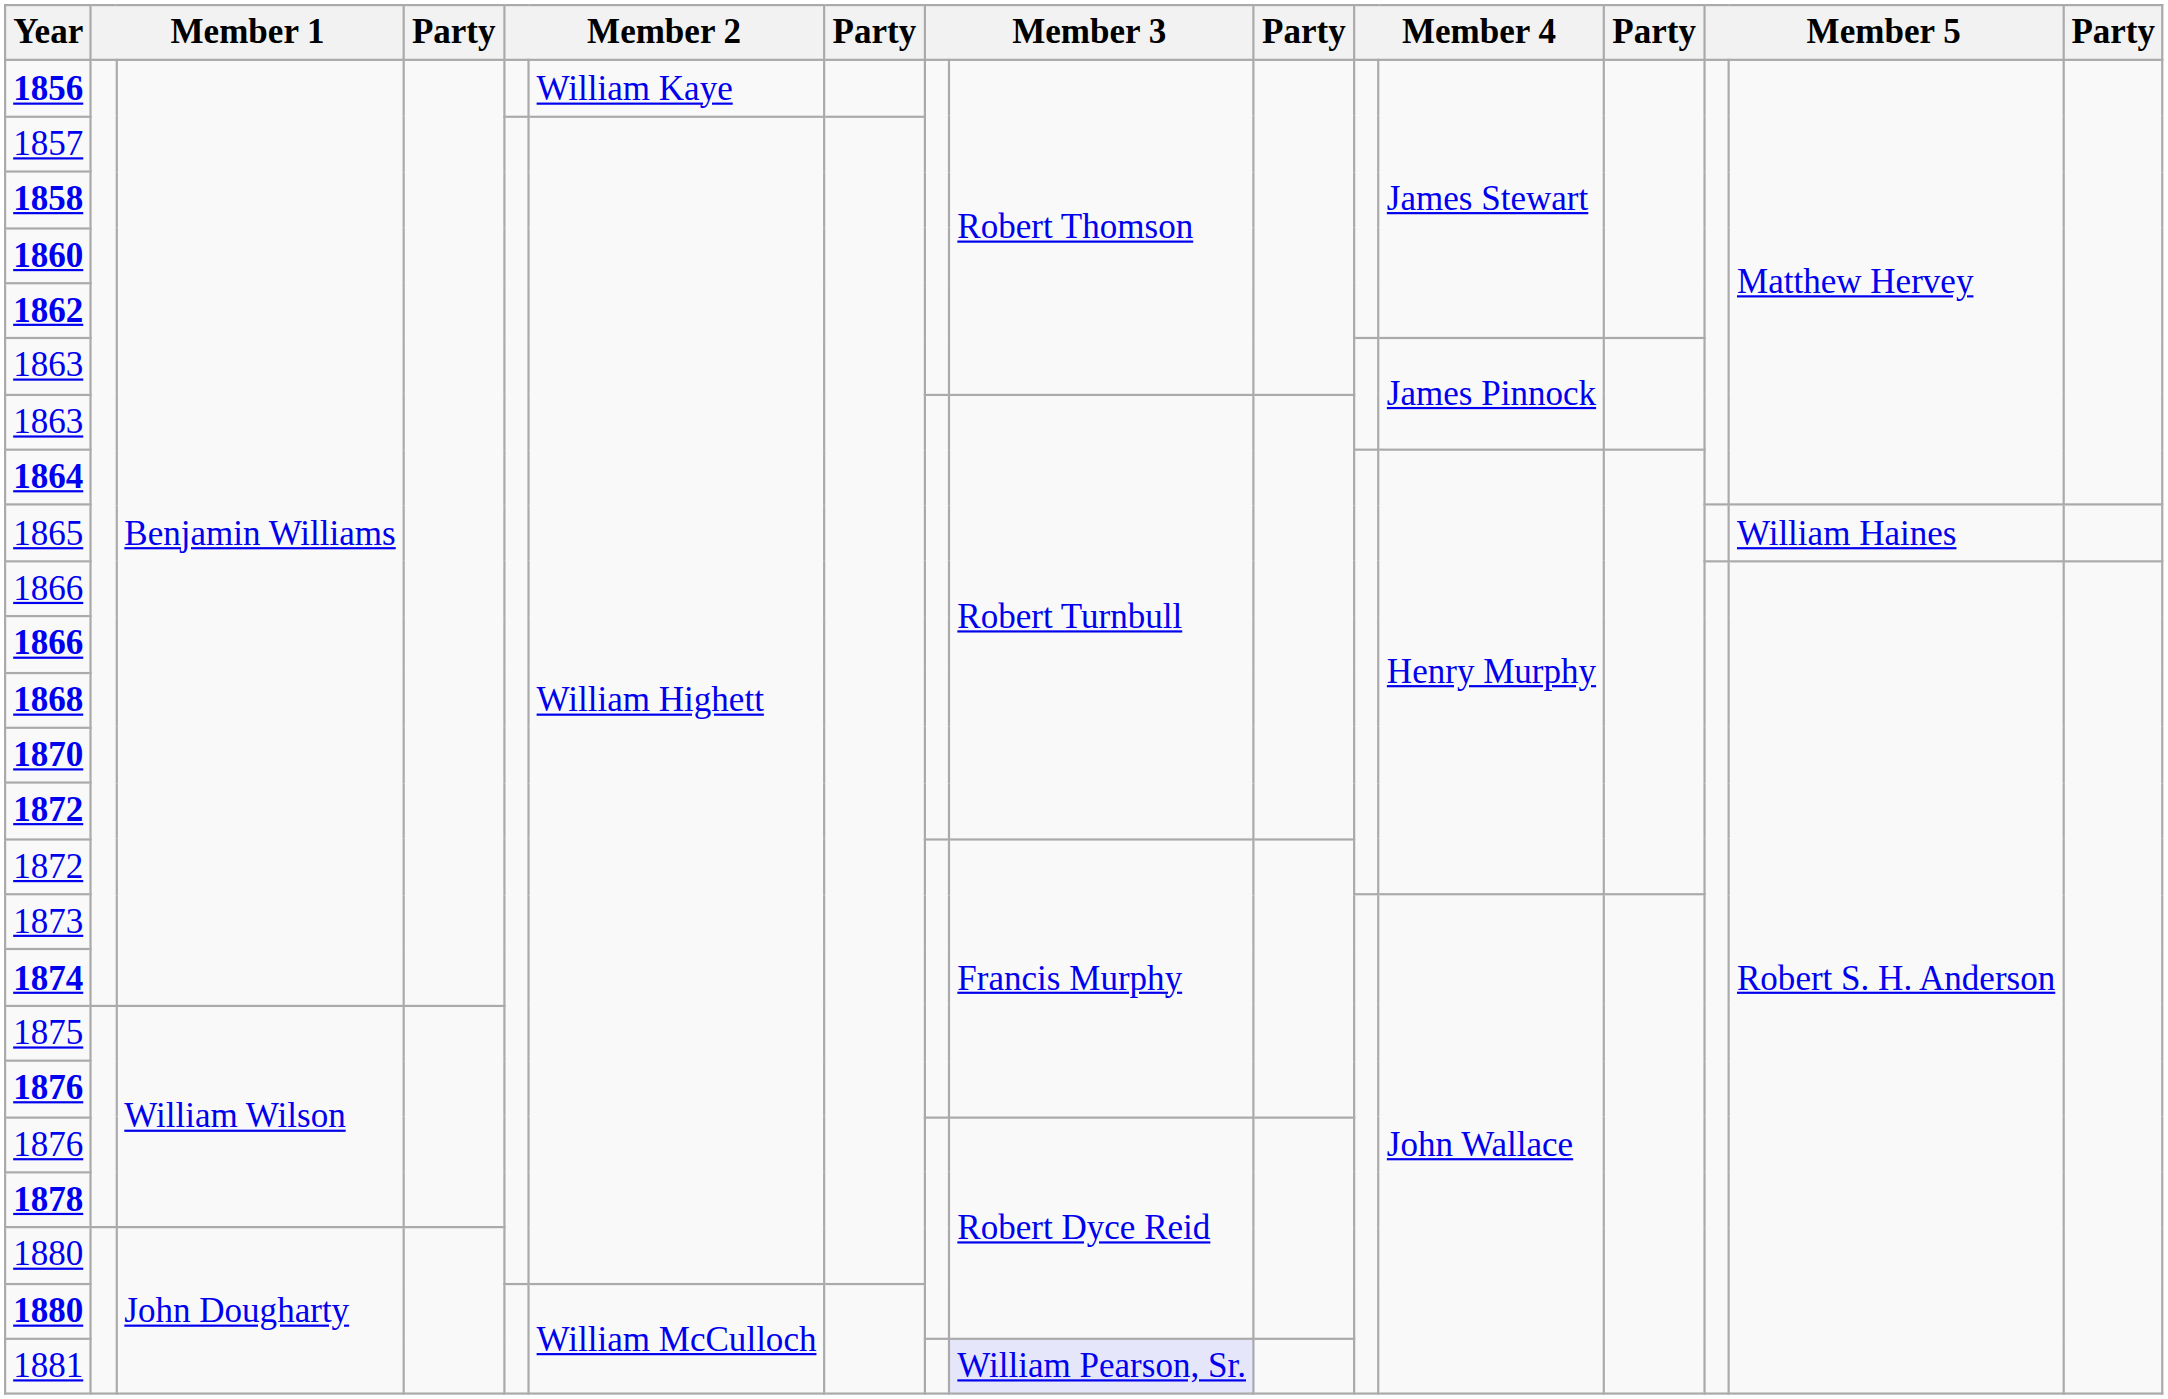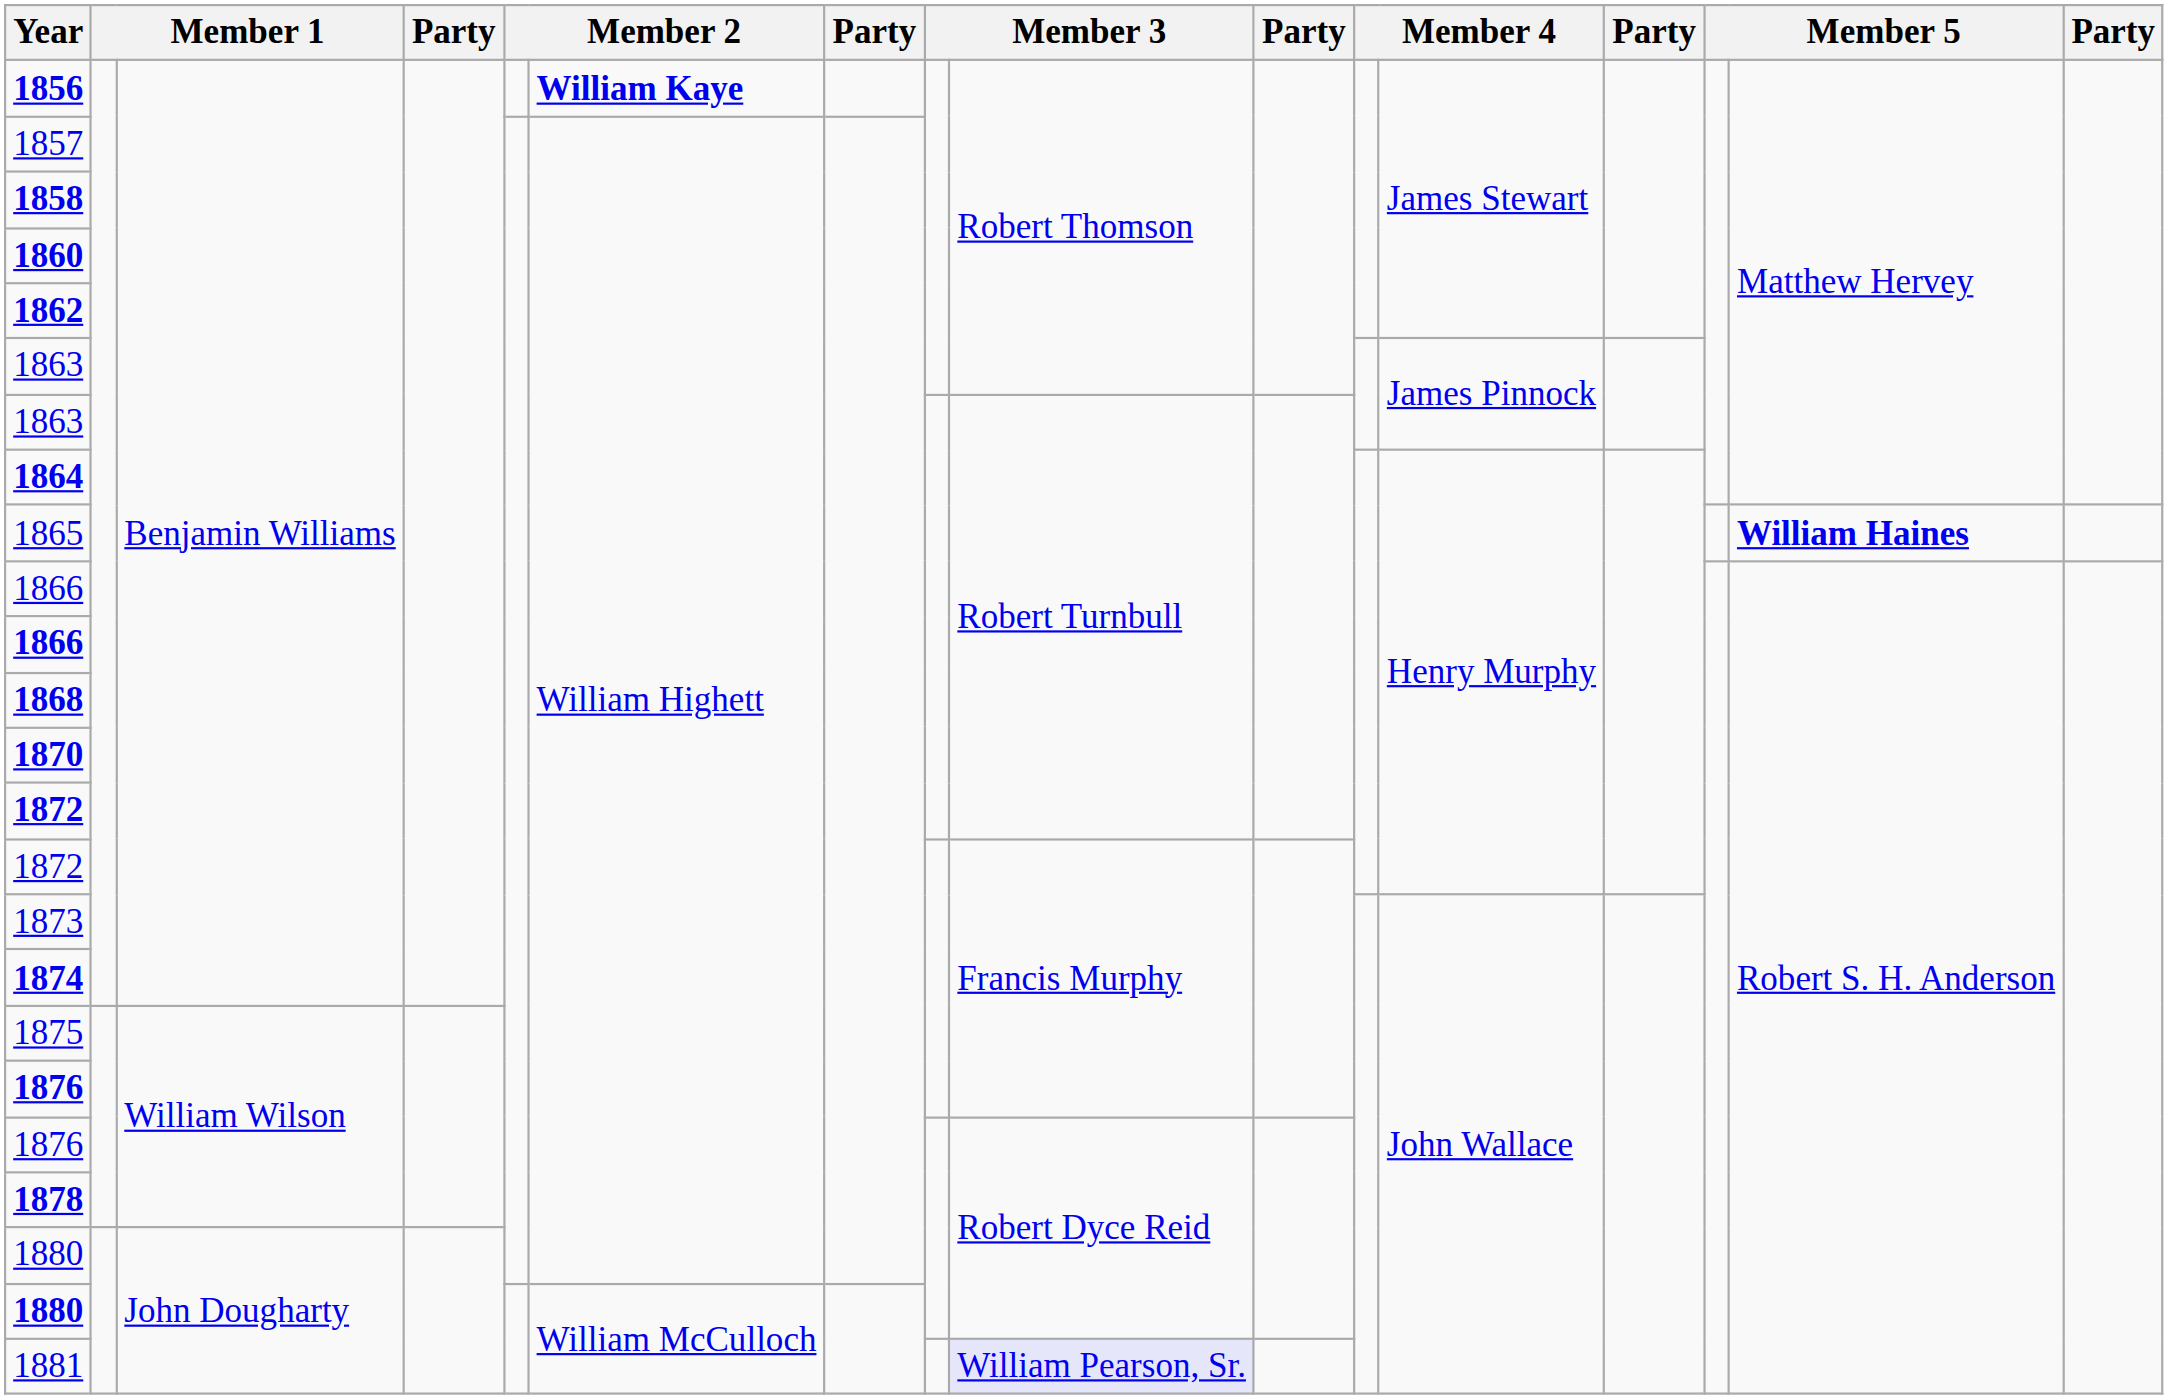(635, 87) normal -> (640, 87) bold
(1847, 532) normal -> (1853, 532) bold
